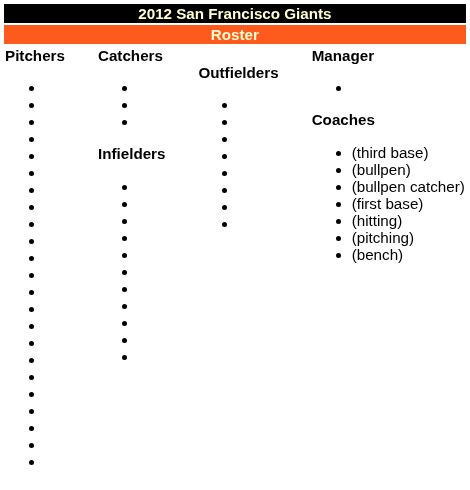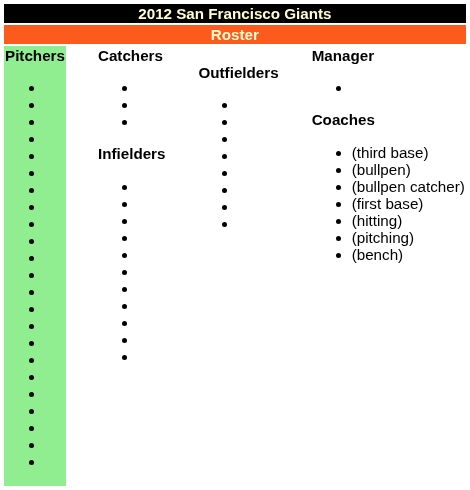(35, 259) no background -> (35, 259) lightgreen background
